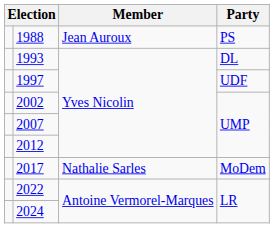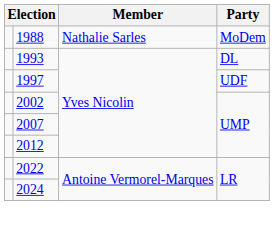(97, 37) Jean Auroux -> (104, 37) Nathalie Sarles
(228, 37) PS -> (243, 37) MoDem
- row: (30, 168)
